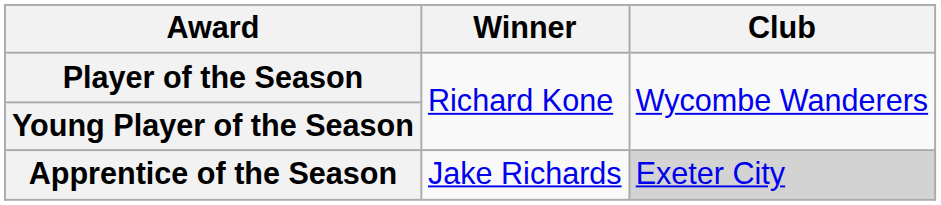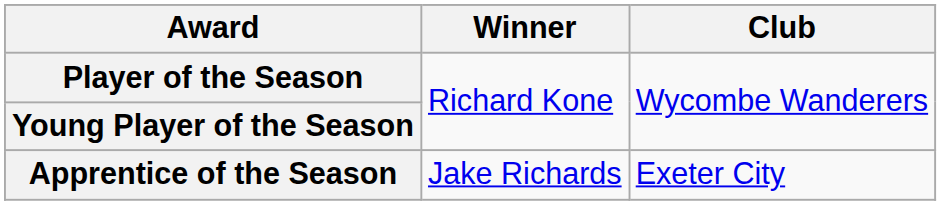(710, 174) lightgrey background -> (710, 174) no background
